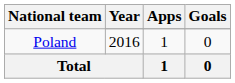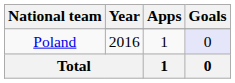(208, 41) no background -> (208, 41) lavender background
